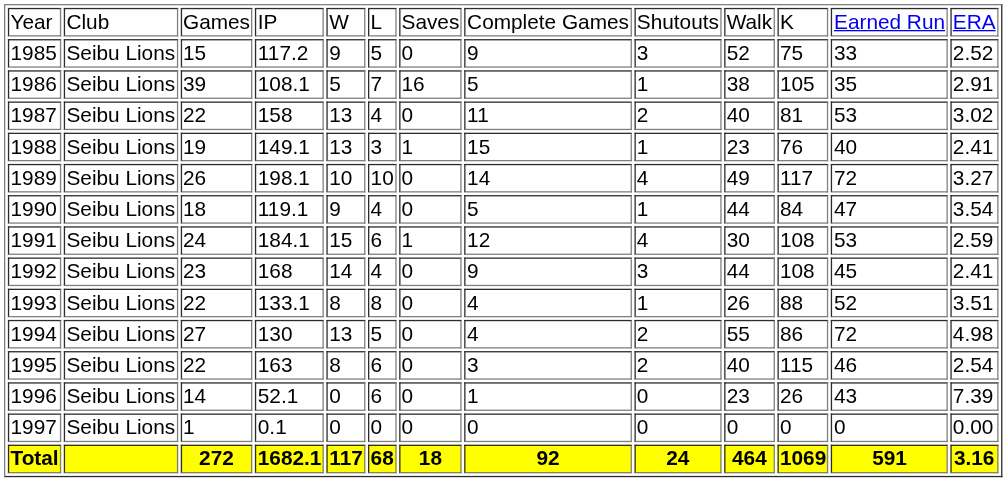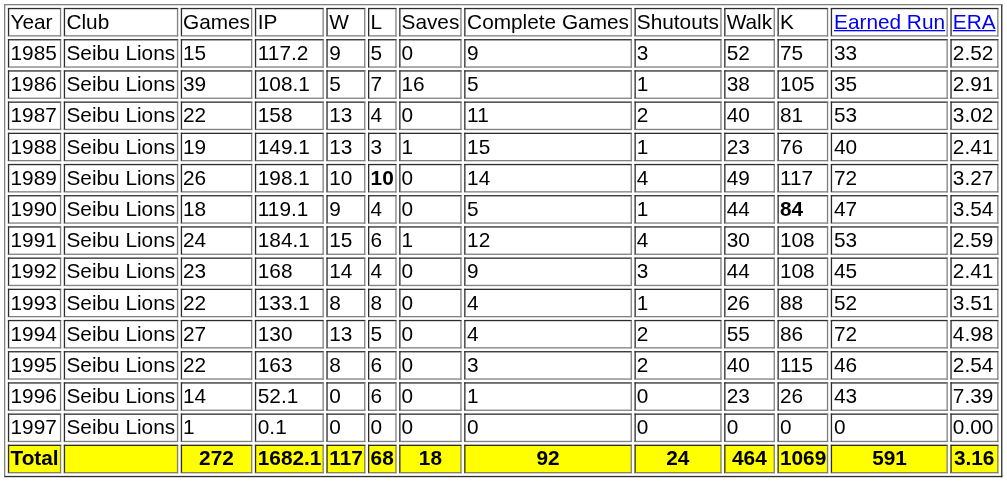(382, 178) normal -> (382, 178) bold
(792, 209) normal -> (792, 209) bold
